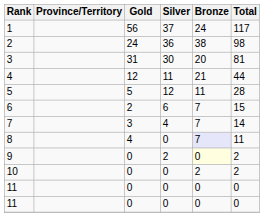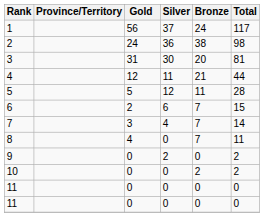(198, 140) lavender background -> (198, 140) no background
(198, 156) lightyellow background -> (198, 156) no background
